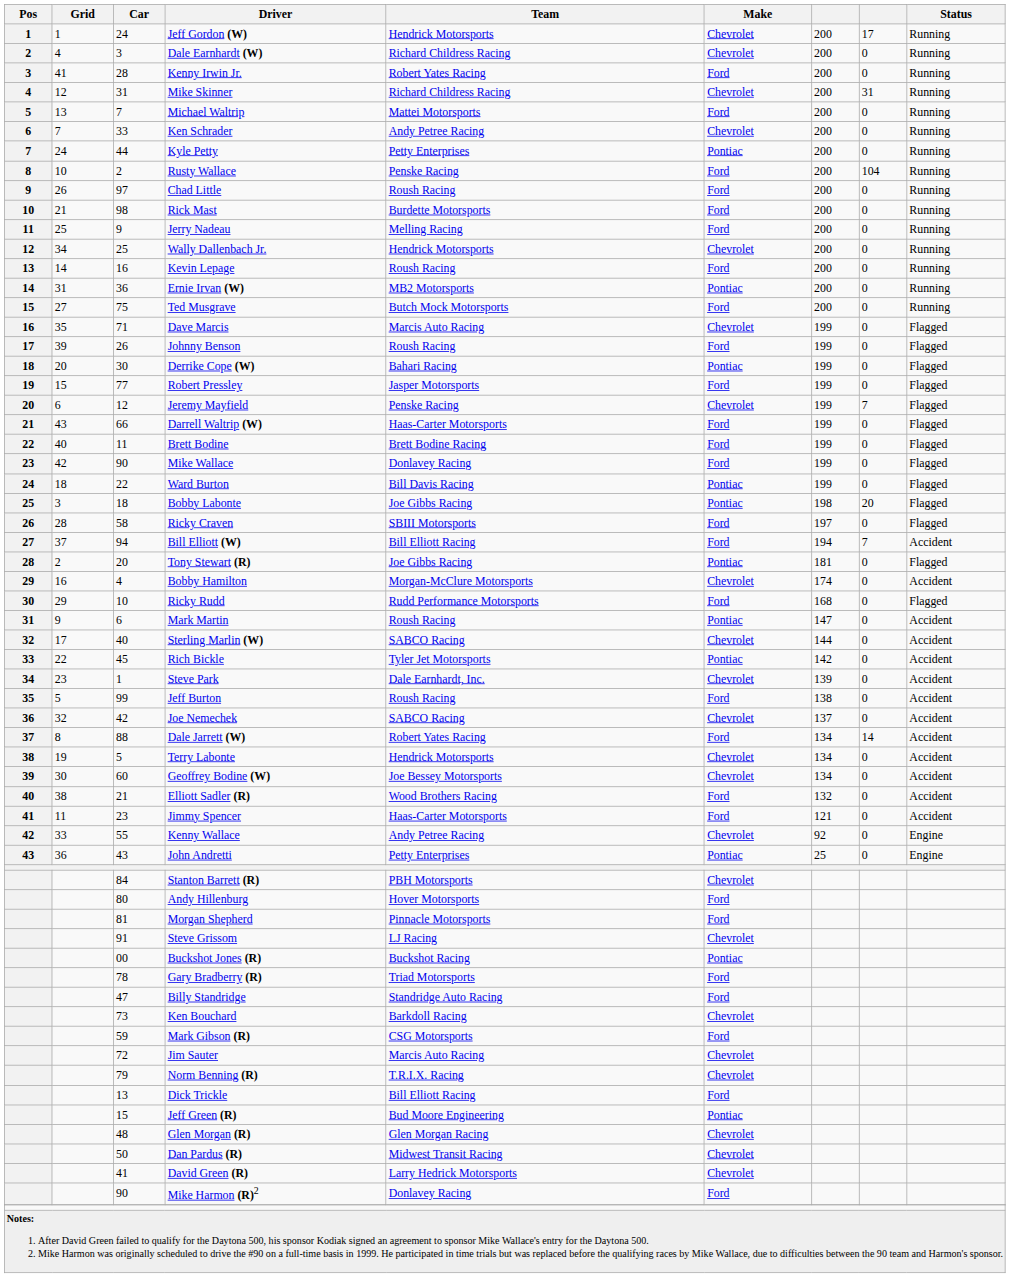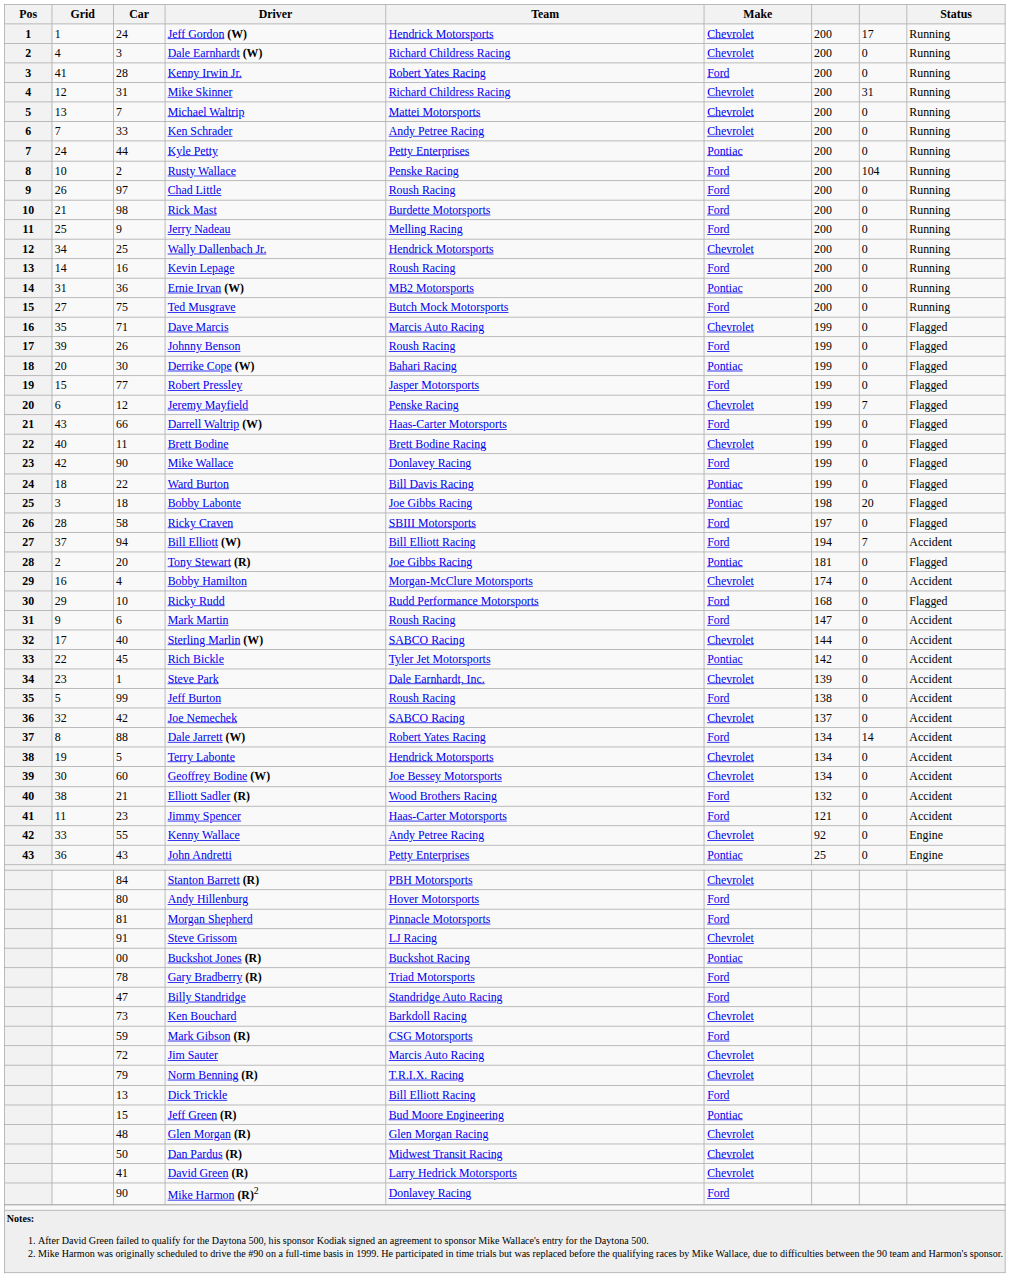(718, 112) Ford -> (730, 112) Chevrolet
(718, 444) Ford -> (730, 444) Chevrolet
(725, 620) Pontiac -> (718, 620) Ford
